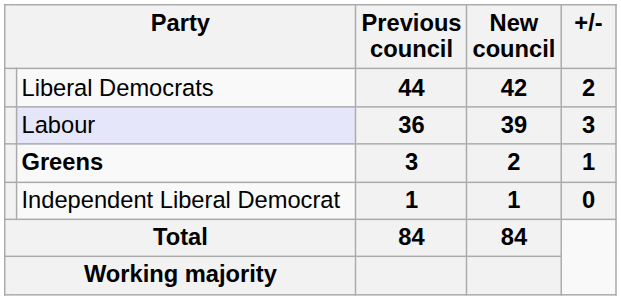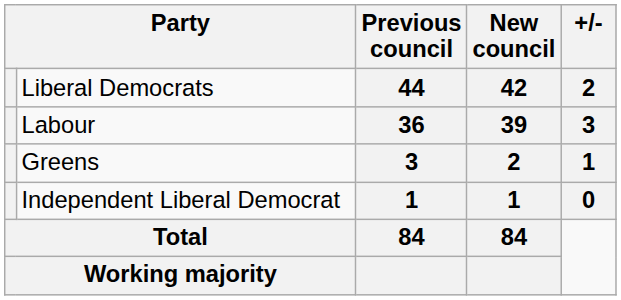(58, 125) lavender background -> (58, 125) no background
(62, 162) bold -> (60, 162) normal
